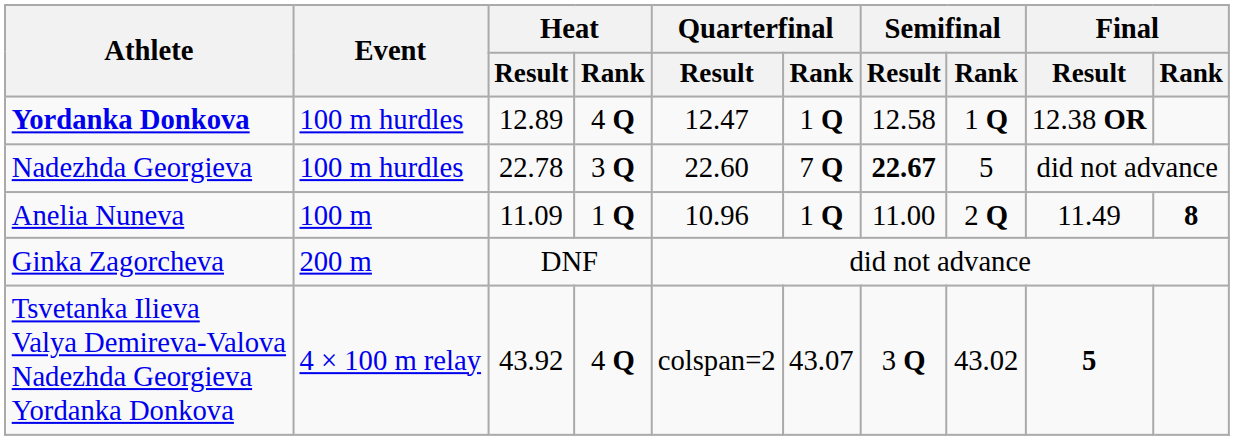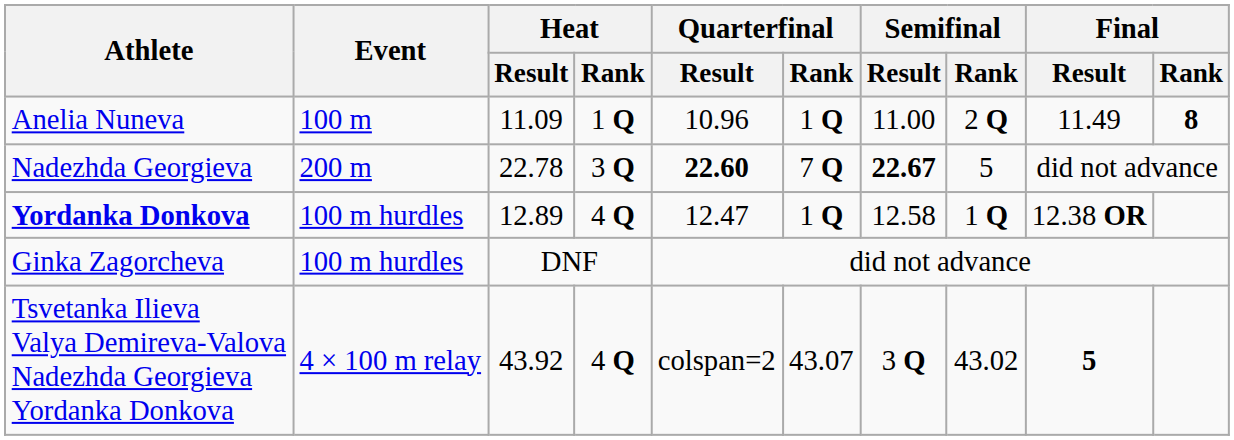rows swapped: (131, 120) <-> (98, 215)
(381, 167) 100 m hurdles -> (336, 167) 200 m
(717, 167) normal -> (717, 167) bold
(336, 262) 200 m -> (381, 262) 100 m hurdles
